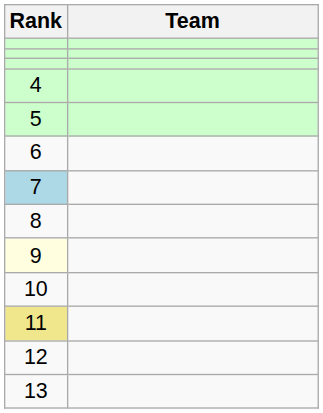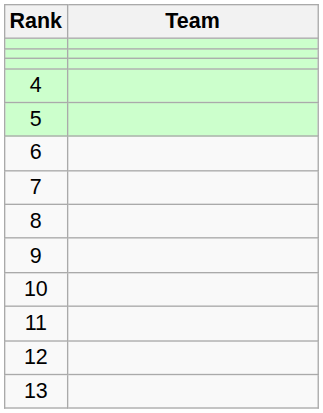(36, 187) lightblue background -> (36, 187) no background
(36, 255) lightyellow background -> (36, 255) no background
(36, 323) khaki background -> (36, 323) no background
